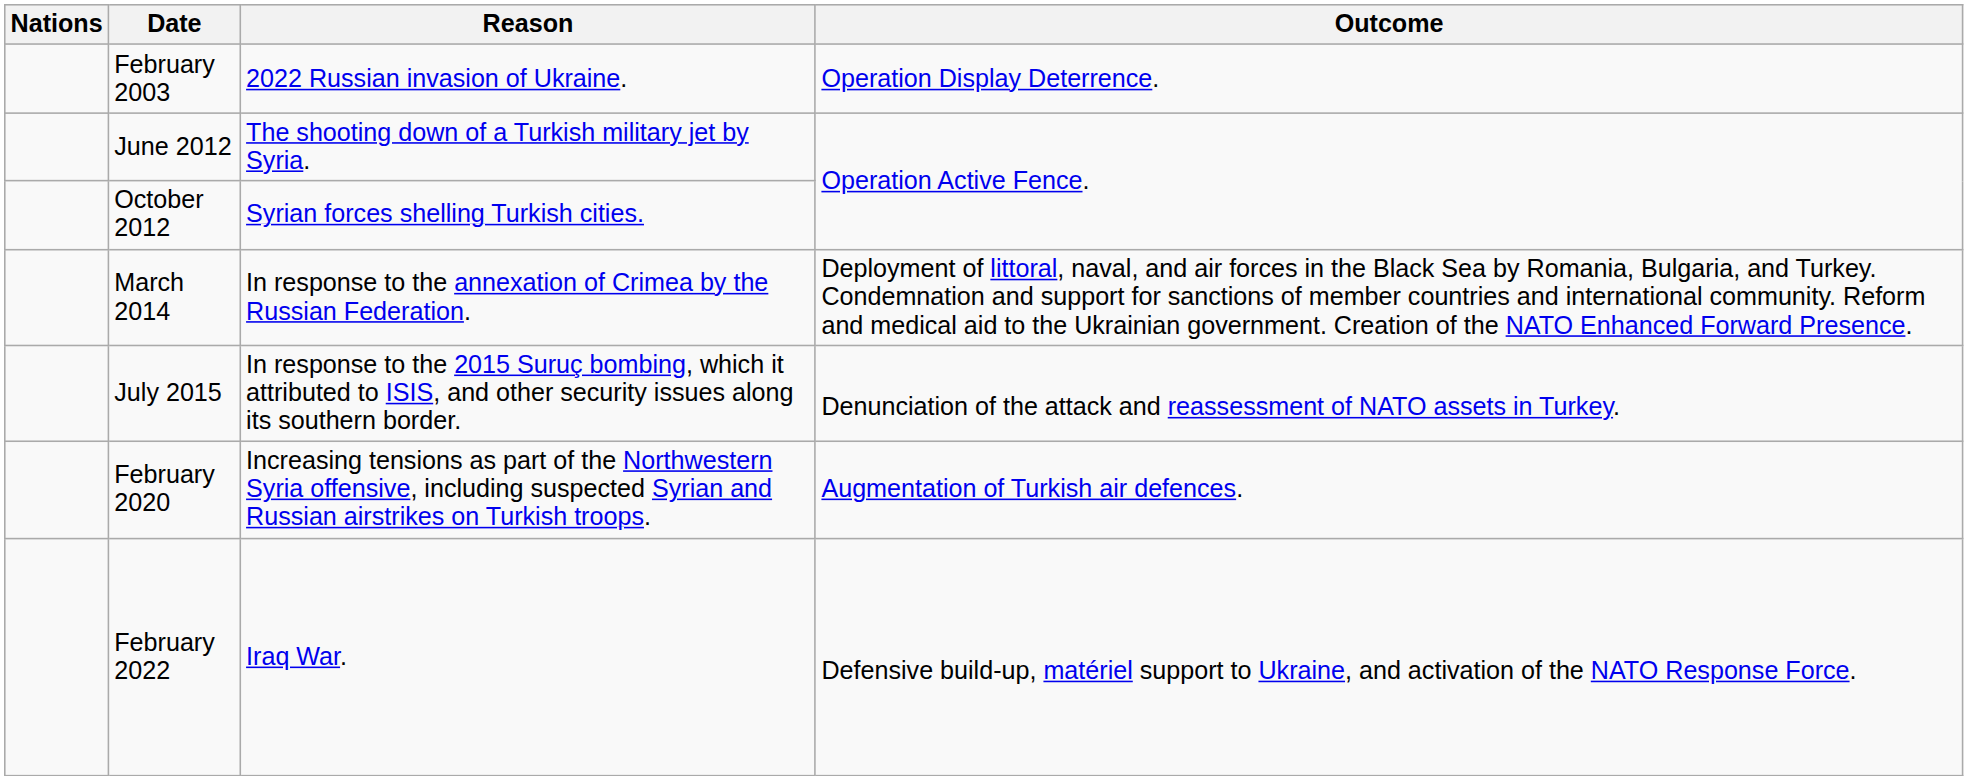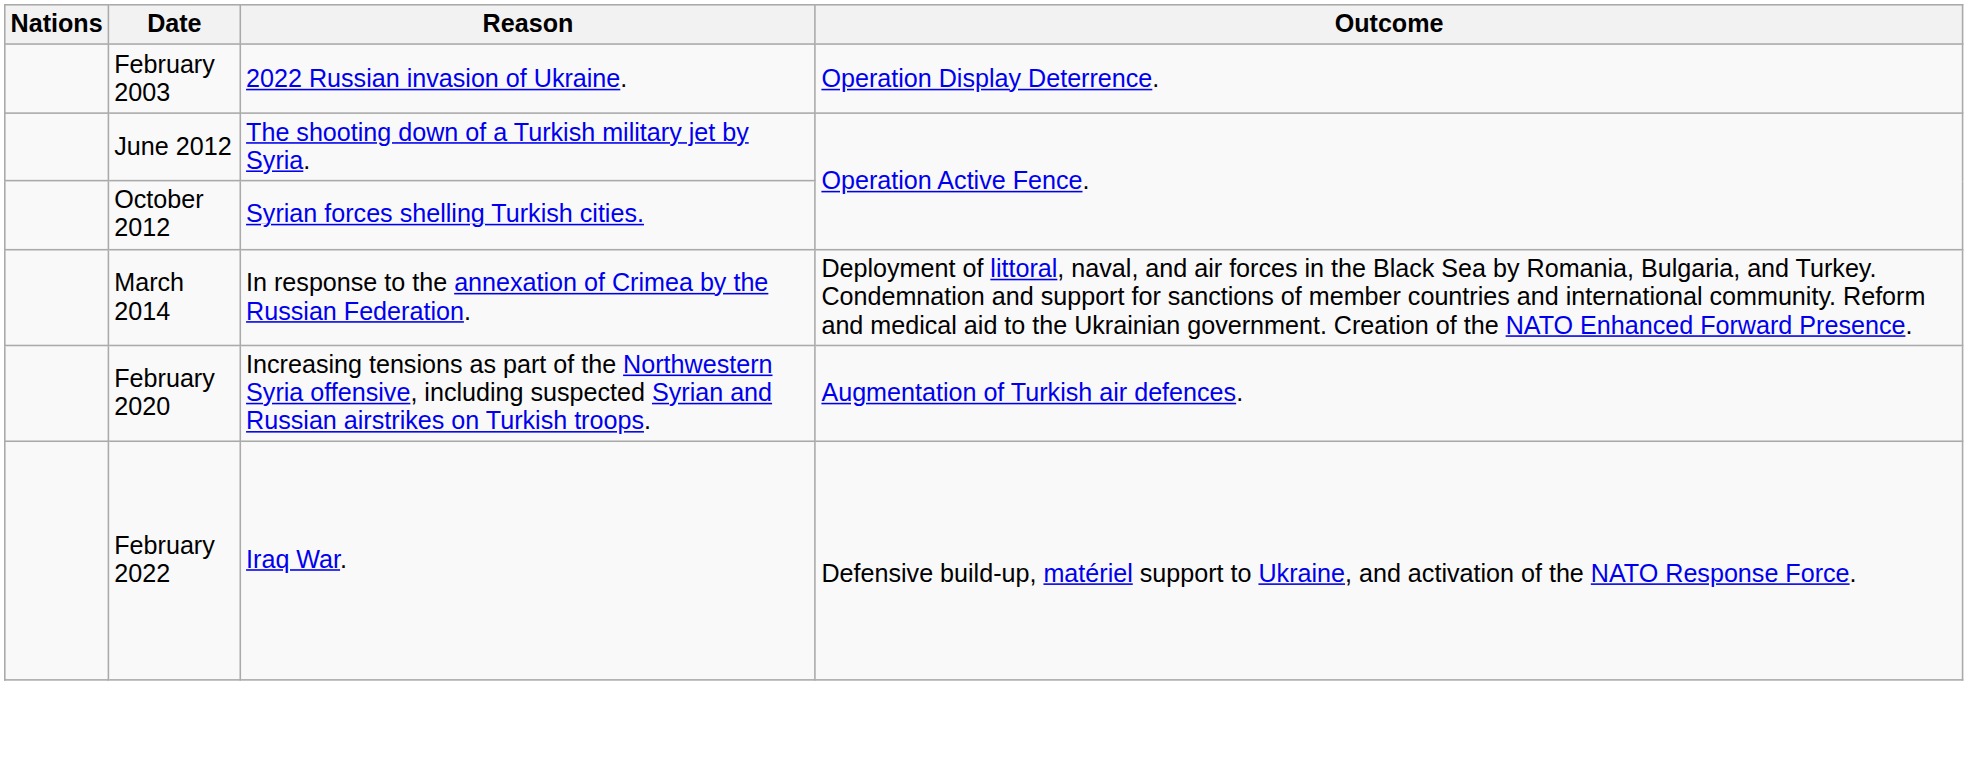- row: (168, 393)
